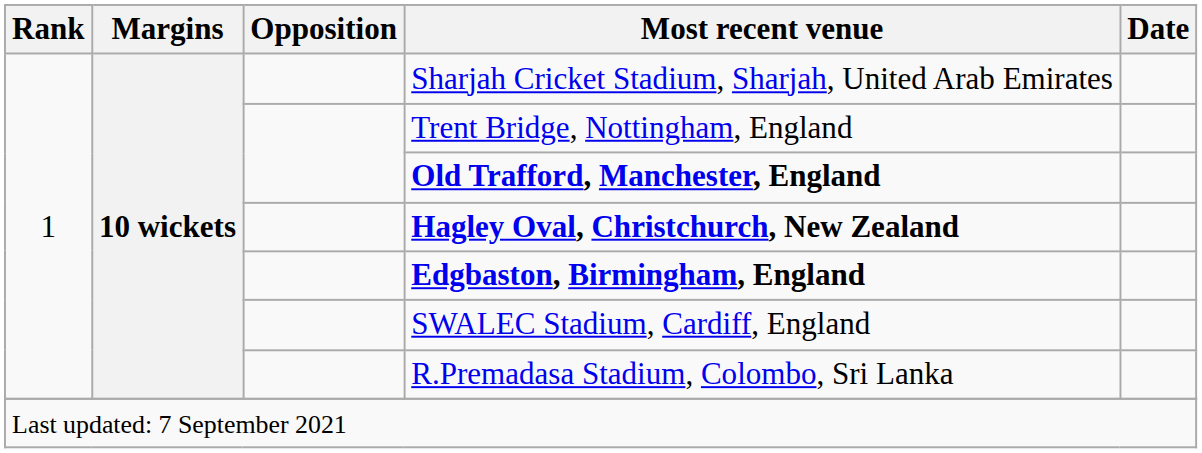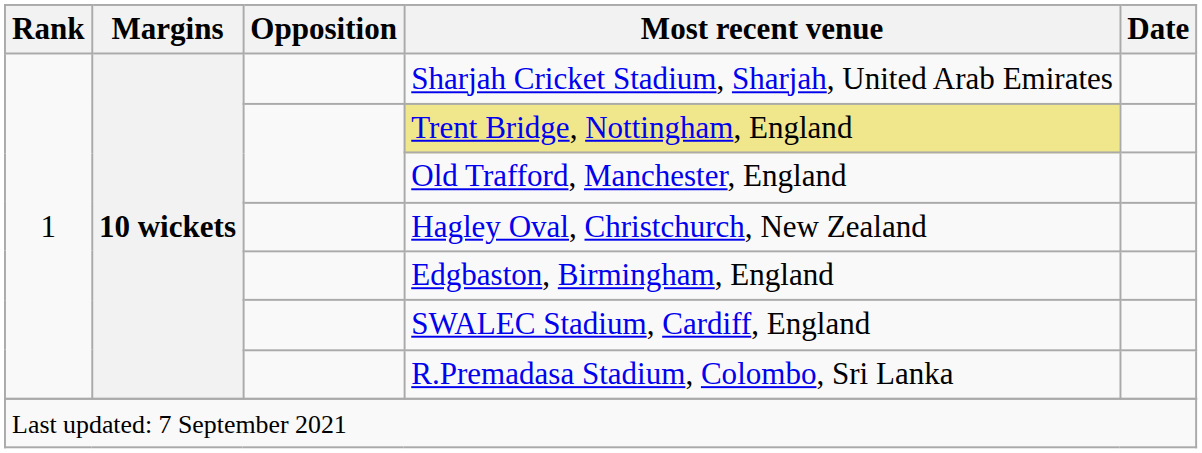(632, 127) no background -> (632, 127) khaki background
(646, 176) bold -> (629, 176) normal
(685, 226) bold -> (669, 226) normal
(638, 275) bold -> (622, 275) normal
